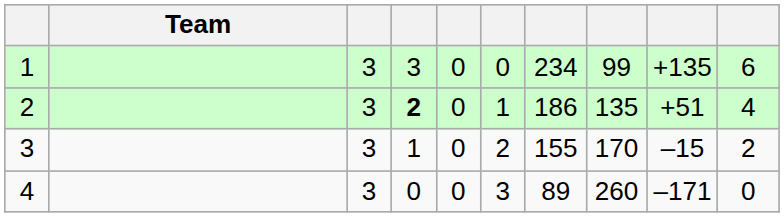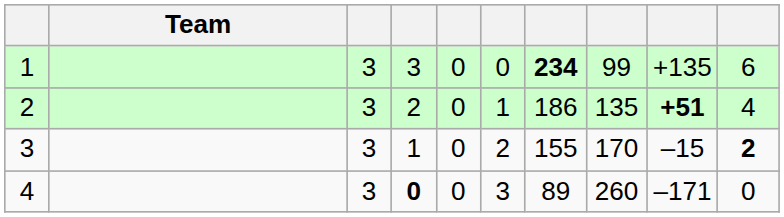(556, 66) normal -> (556, 66) bold
(414, 107) bold -> (414, 107) normal
(682, 107) normal -> (682, 107) bold
(748, 149) normal -> (748, 149) bold
(414, 190) normal -> (414, 190) bold
